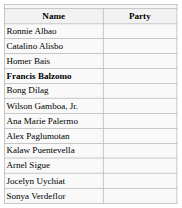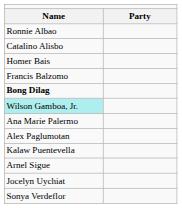(39, 76) bold -> (37, 76) normal
(27, 91) normal -> (28, 91) bold
(42, 106) no background -> (42, 106) paleturquoise background
